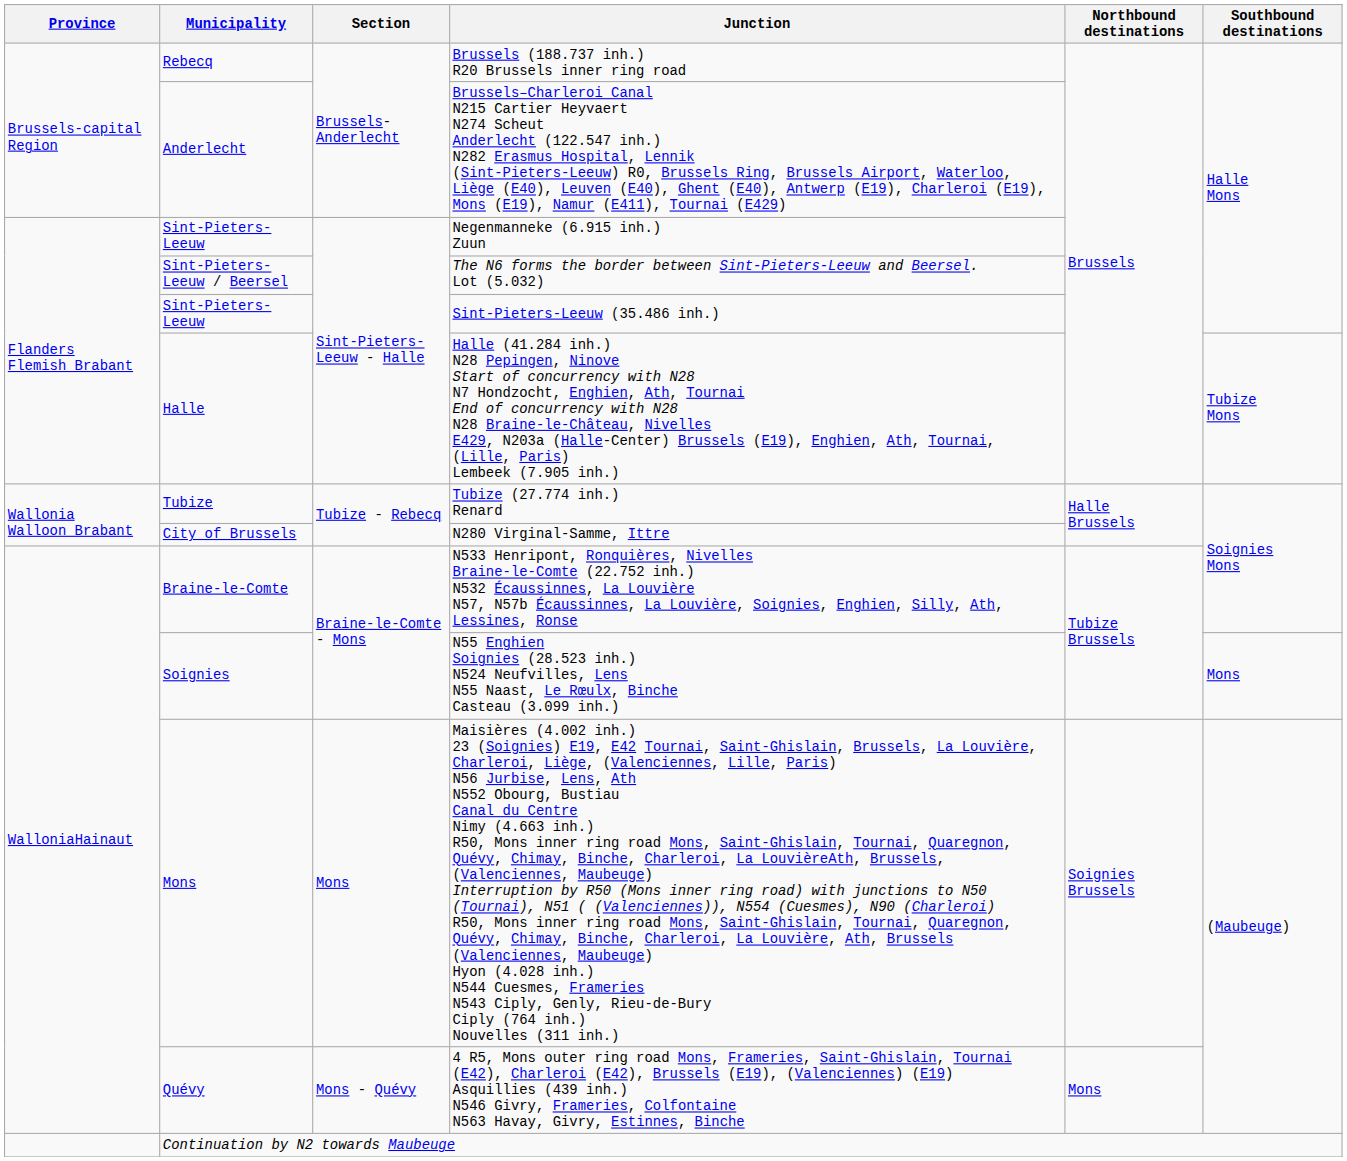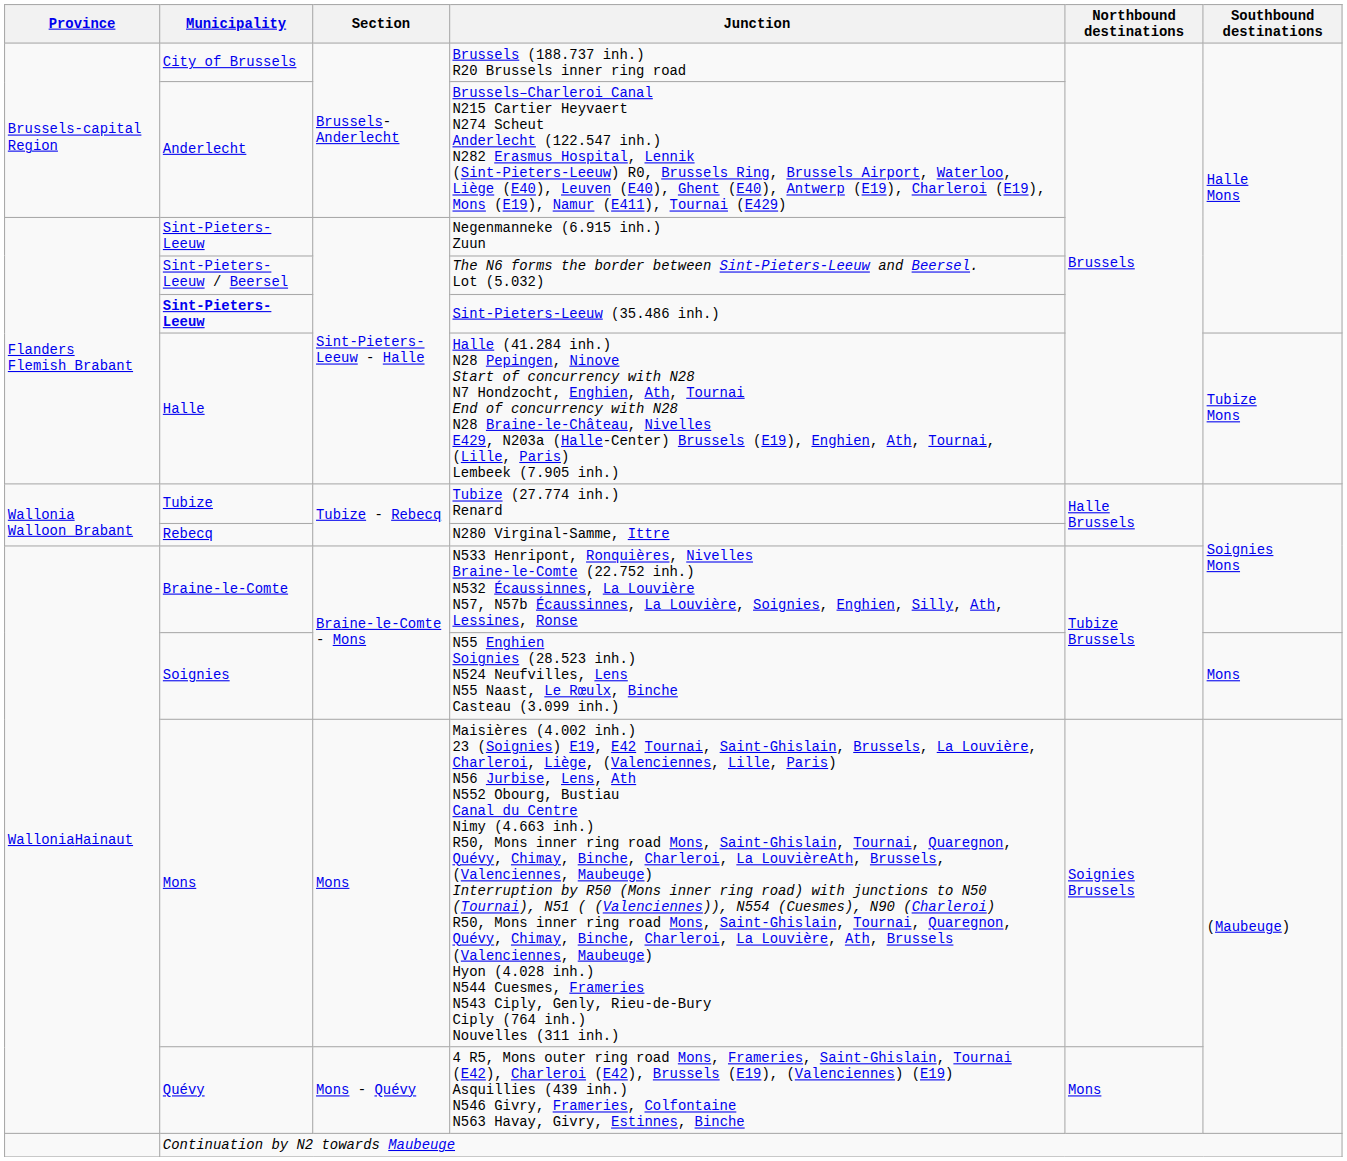(188, 63) Rebecq -> (230, 63) City of Brussels
(217, 314) normal -> (217, 314) bold
(230, 534) City of Brussels -> (188, 534) Rebecq
